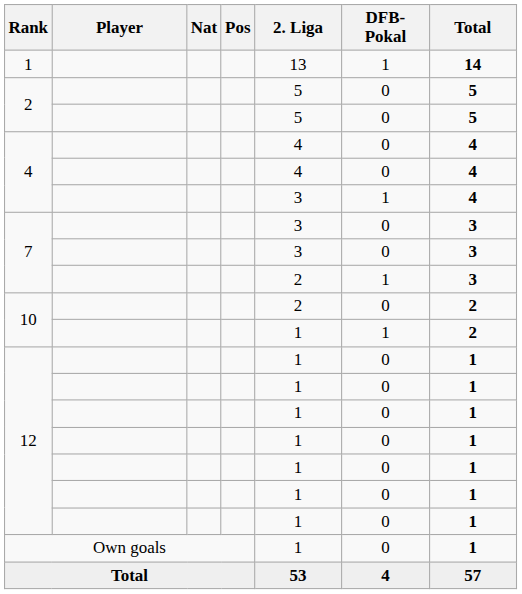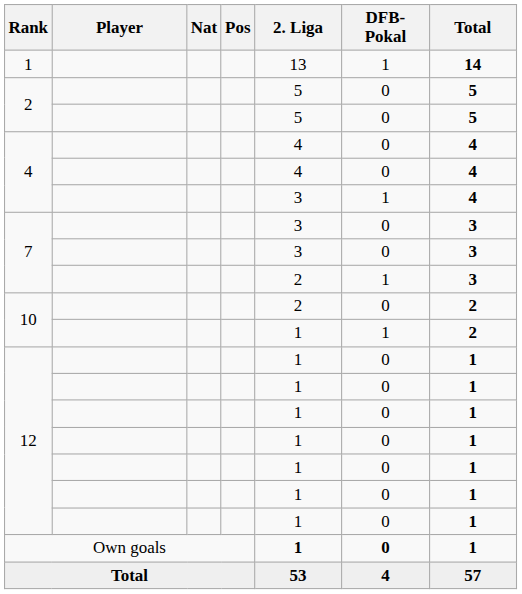(298, 548) normal -> (298, 548) bold
(385, 548) normal -> (385, 548) bold
